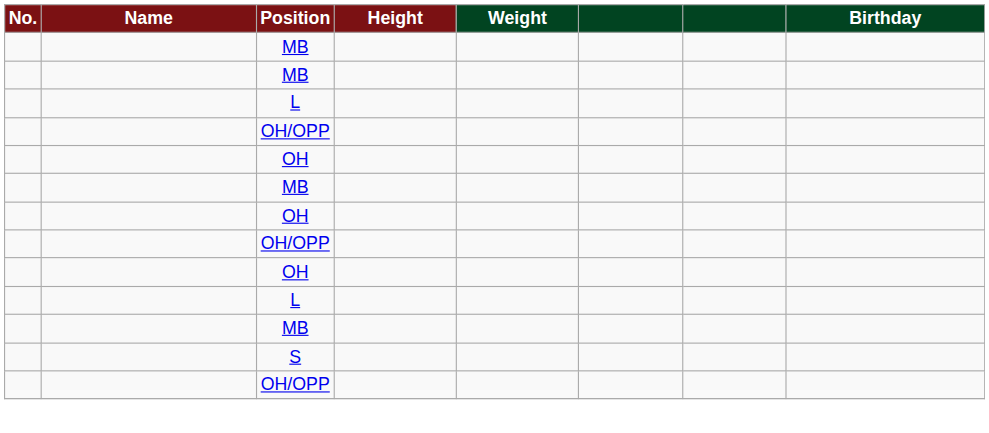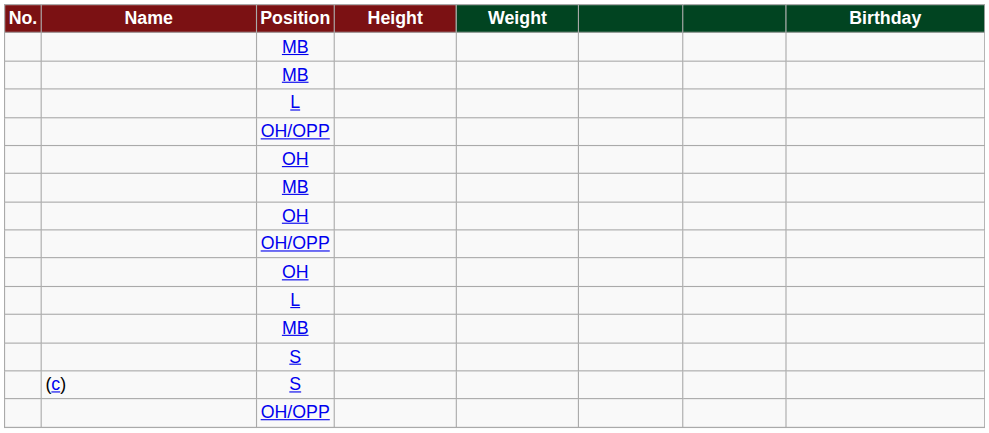+ row: (56, 384)
